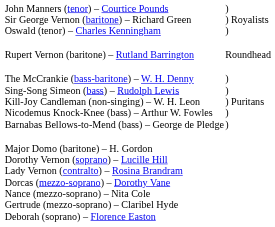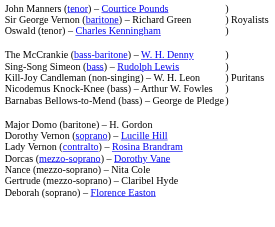- row: (99, 55)
